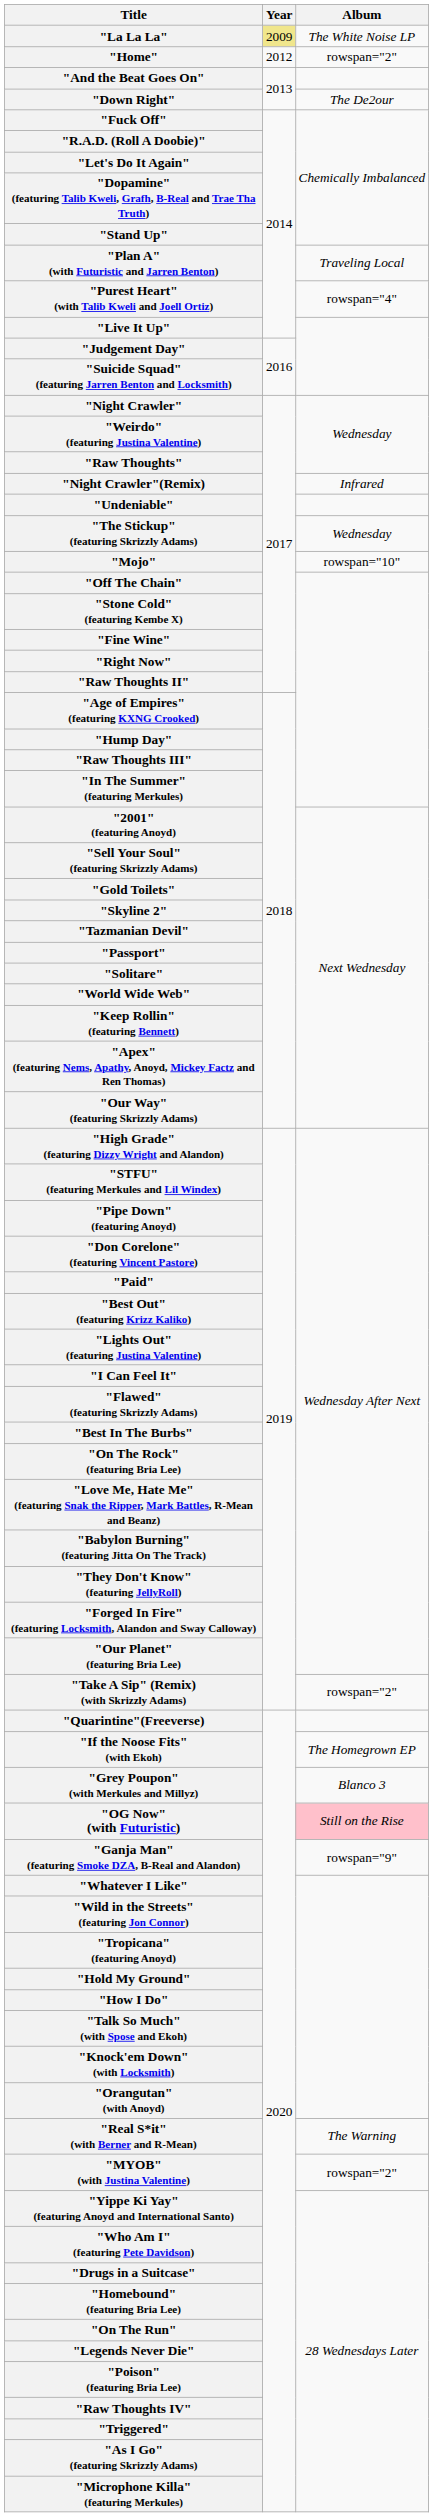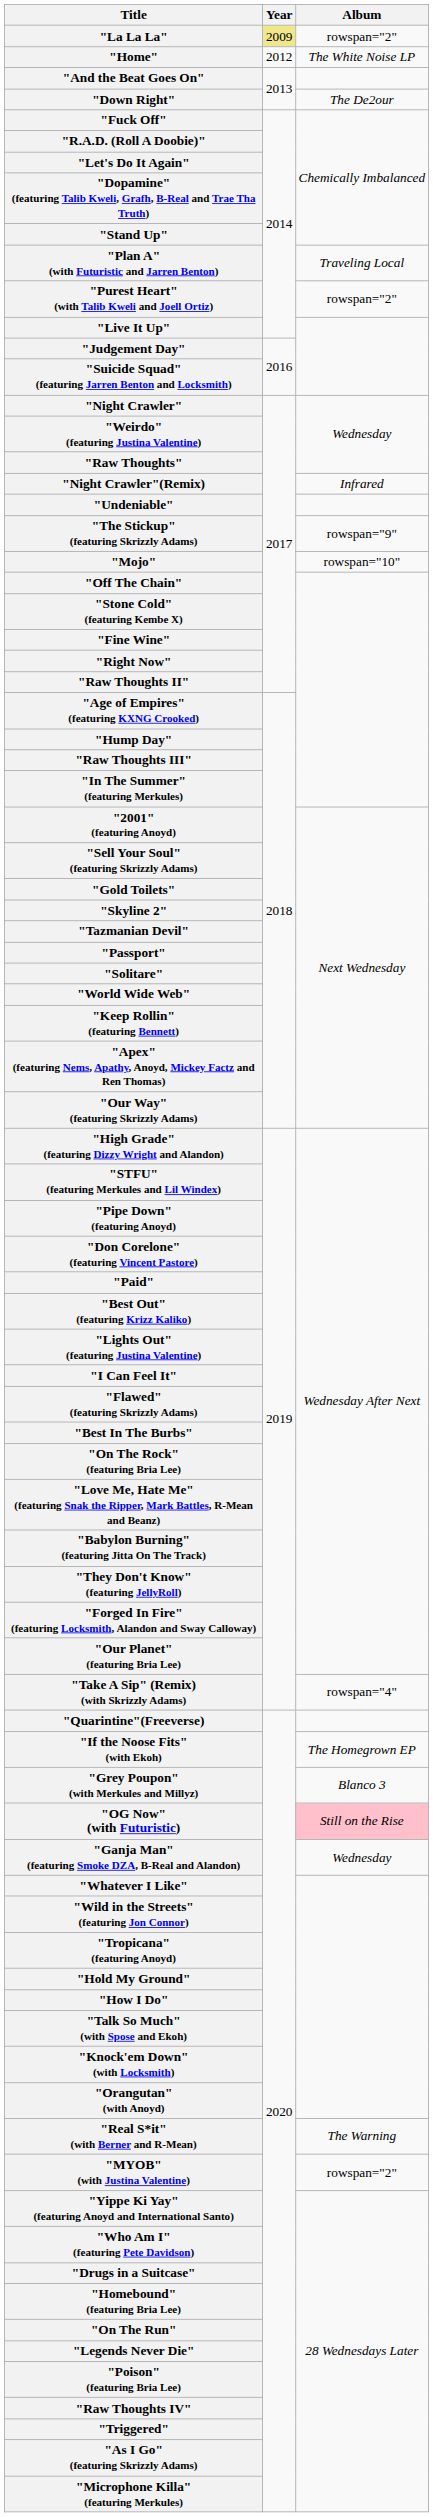(362, 36) The White Noise LP -> (362, 36) rowspan="2"
(362, 57) rowspan="2" -> (362, 57) The White Noise LP
(362, 298) rowspan="4" -> (362, 298) rowspan="2"
(362, 533) Wednesday -> (362, 533) rowspan="9"
(362, 1692) rowspan="2" -> (362, 1692) rowspan="4"
(362, 1857) rowspan="9" -> (362, 1857) Wednesday
